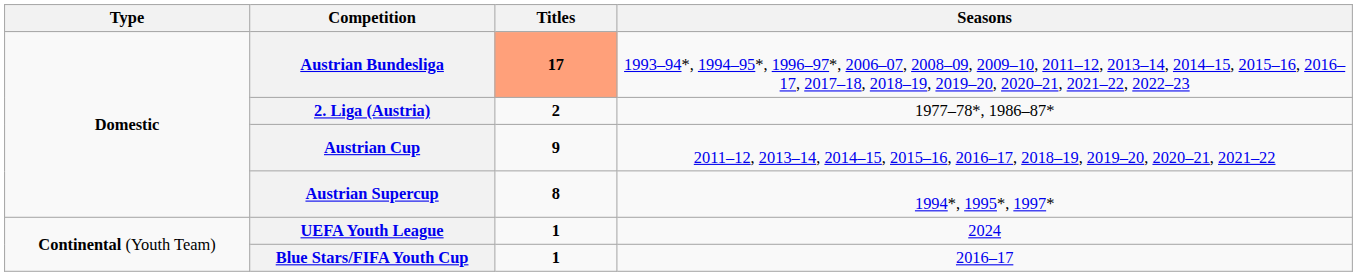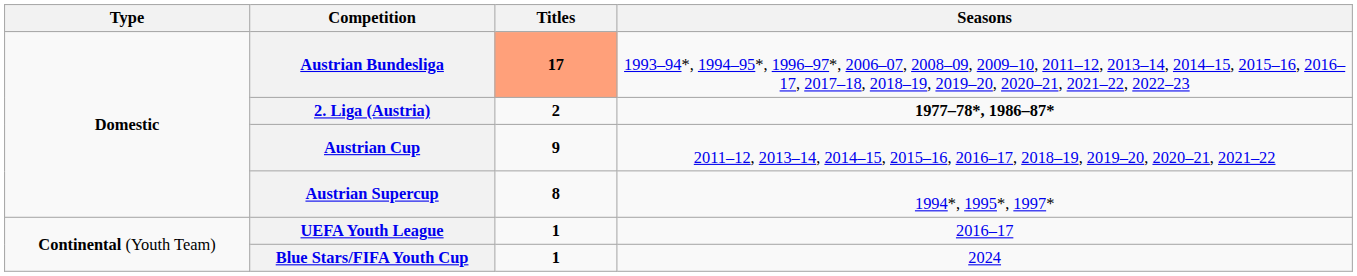(985, 111) normal -> (985, 111) bold
(985, 231) 2024 -> (985, 231) 2016–17
(985, 258) 2016–17 -> (985, 258) 2024
